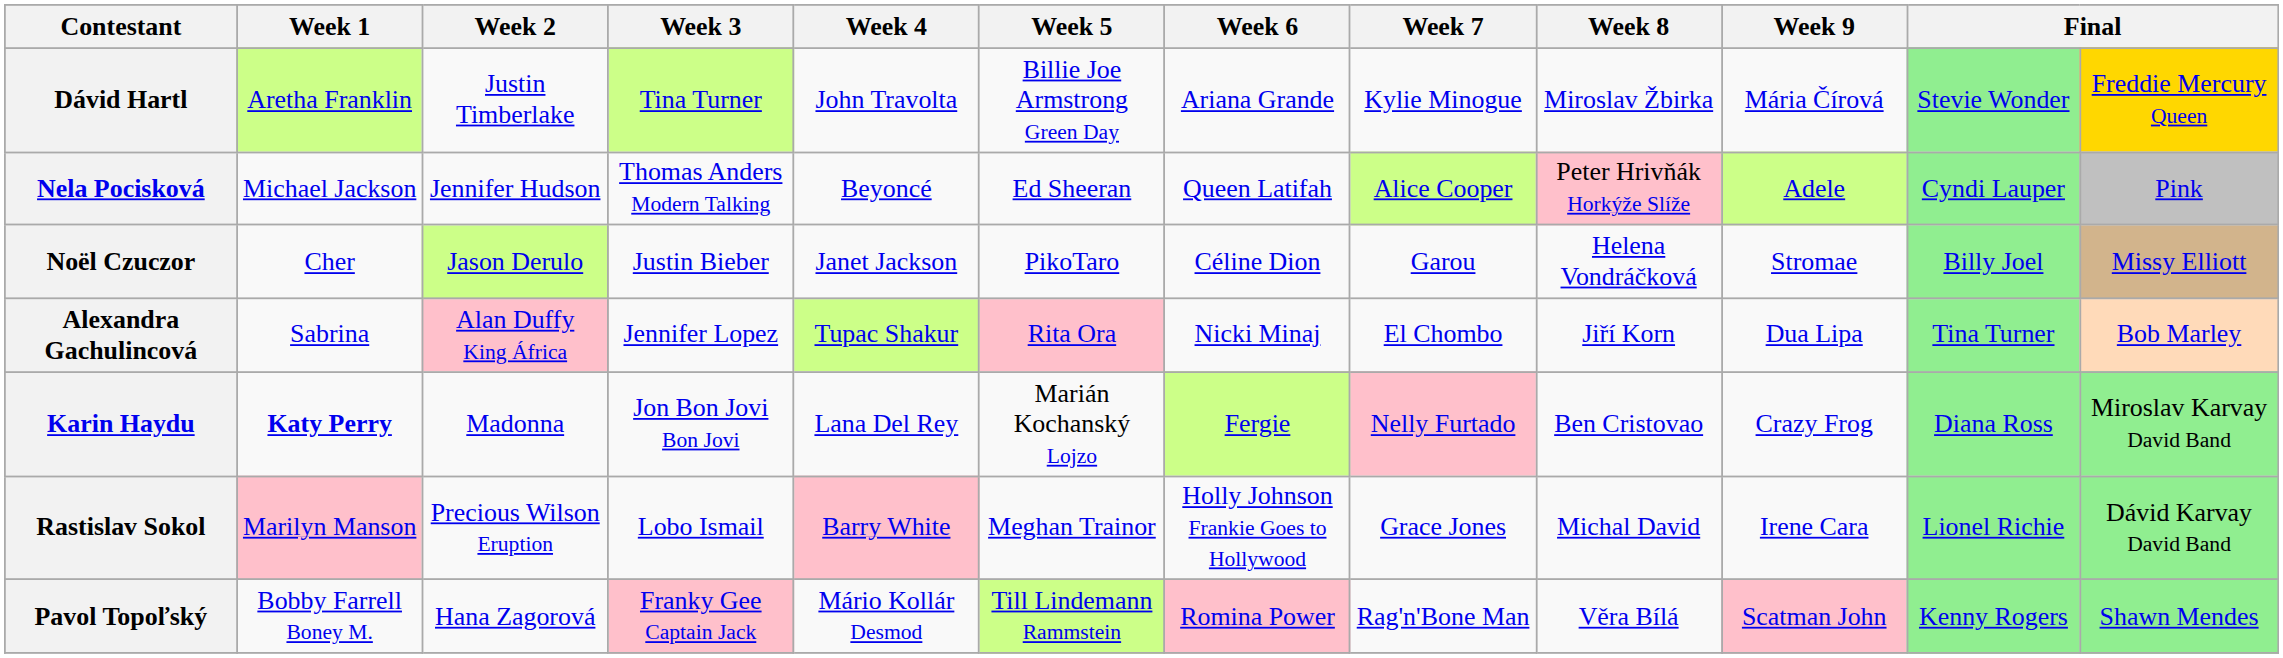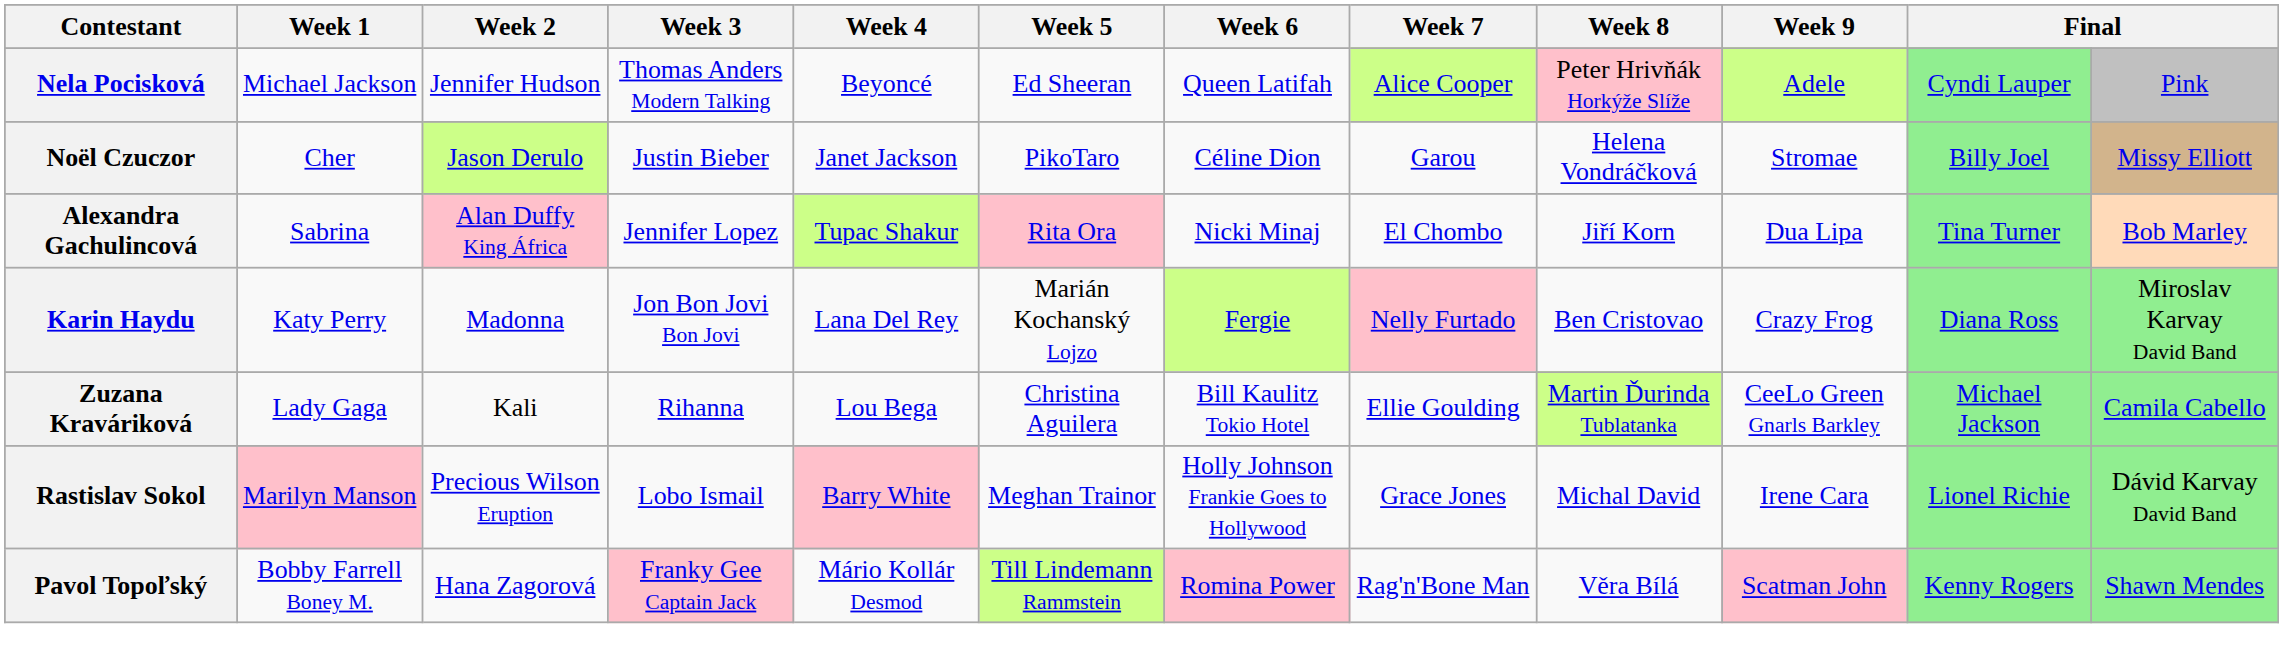- row: (121, 99)
(330, 423) bold -> (330, 319) normal
+ row: (121, 408)
